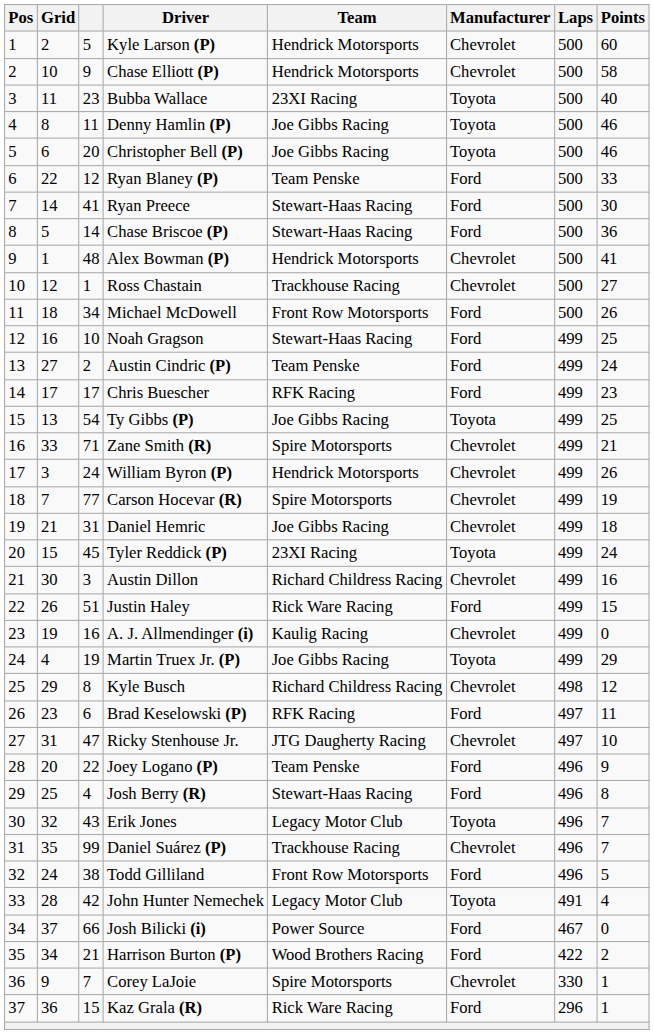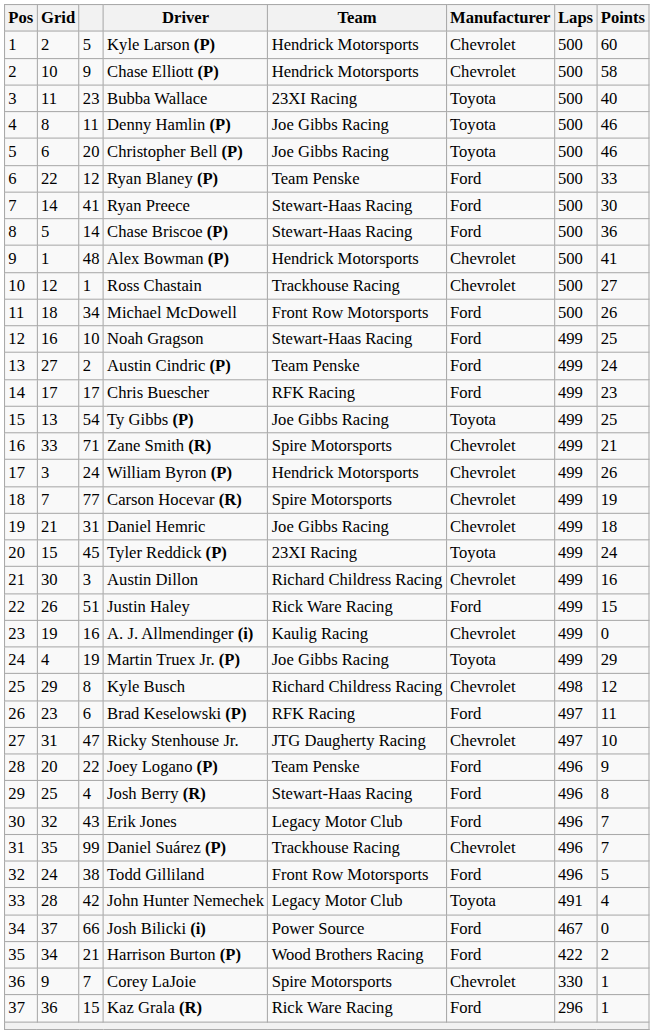(473, 820) Toyota -> (466, 820) Ford
